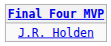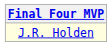(56, 32) no background -> (56, 32) lightyellow background
